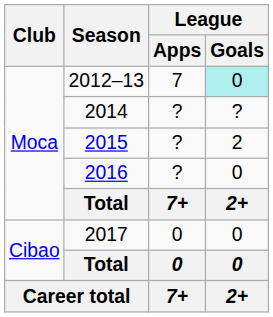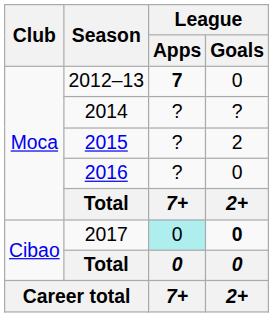(177, 81) normal -> (177, 81) bold
(237, 81) paleturquoise background -> (237, 81) no background
(177, 234) no background -> (177, 234) paleturquoise background
(237, 234) normal -> (237, 234) bold
